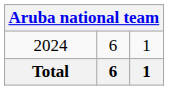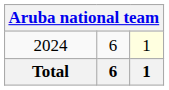(146, 44) no background -> (146, 44) lightyellow background
